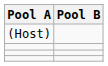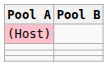(29, 34) no background -> (29, 34) pink background
